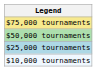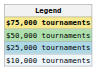(48, 23) normal -> (48, 23) bold
